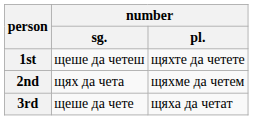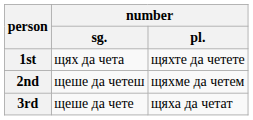(99, 59) щеше да четеш -> (89, 59) щях да чета
(89, 81) щях да чета -> (99, 81) щеше да четеш
